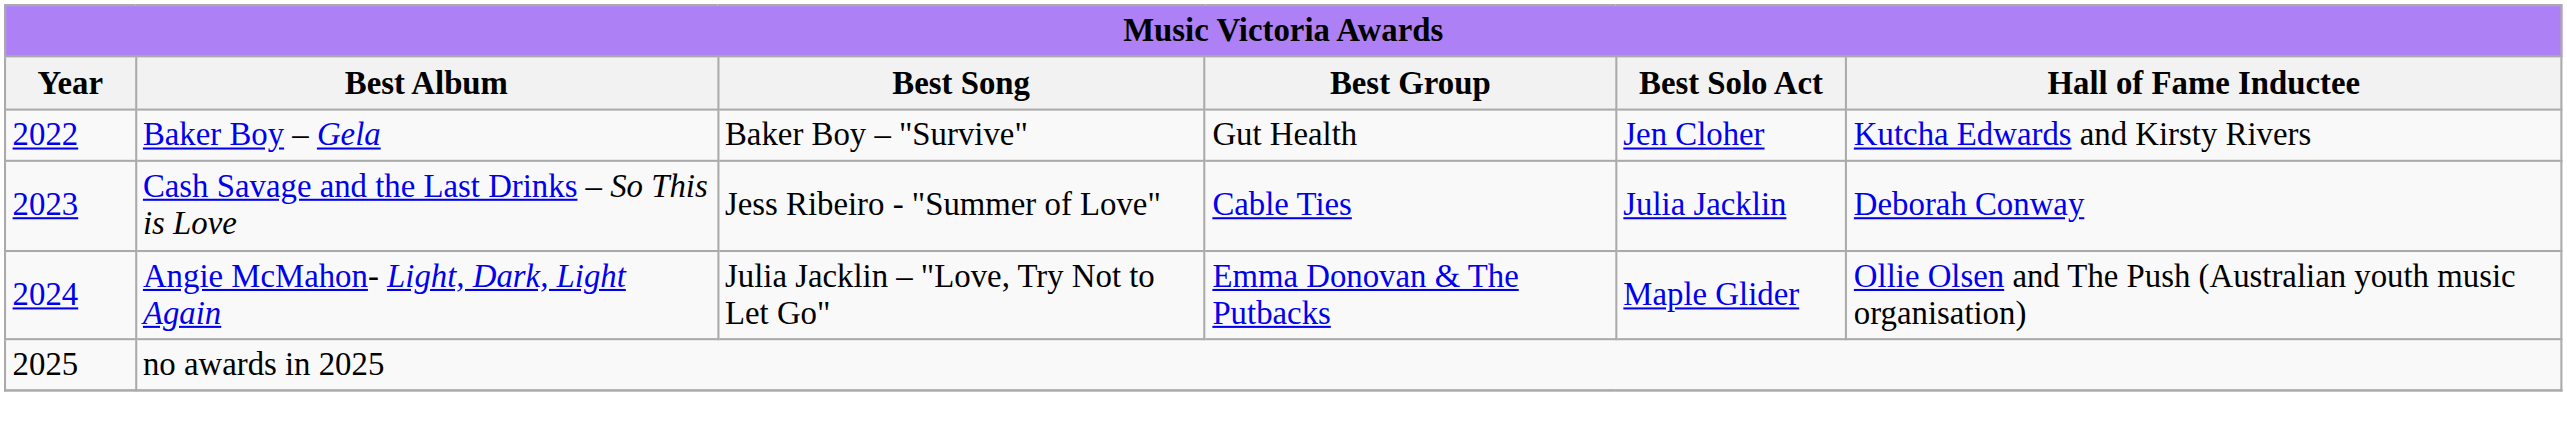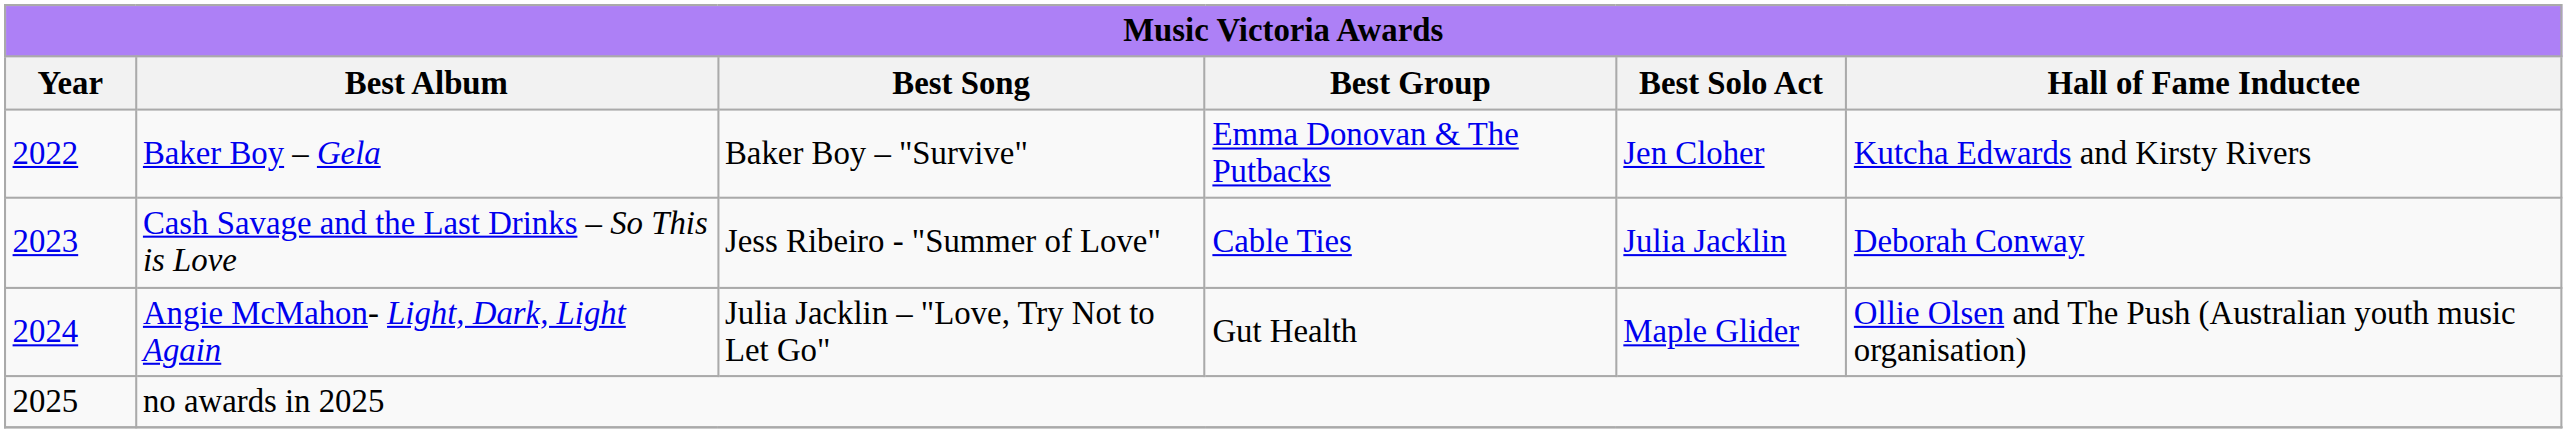(1285, 134) Gut Health -> (1366, 152) Emma Donovan & The Putbacks
(1366, 293) Emma Donovan & The Putbacks -> (1285, 330) Gut Health
